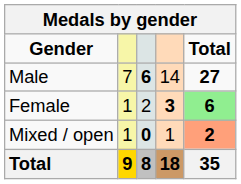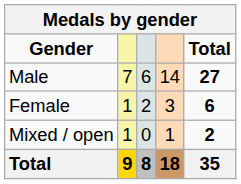(146, 77) bold -> (146, 77) normal
(170, 106) bold -> (170, 106) normal
(210, 106) lightgreen background -> (210, 106) no background
(146, 135) bold -> (146, 135) normal
(210, 135) lightsalmon background -> (210, 135) no background
